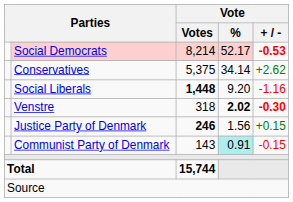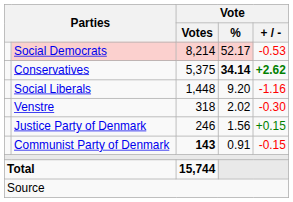(272, 51) bold -> (272, 51) normal
(236, 70) normal -> (236, 70) bold
(271, 70) normal -> (271, 70) bold
(200, 88) bold -> (200, 88) normal
(239, 107) bold -> (239, 107) normal
(272, 107) bold -> (272, 107) normal
(205, 126) bold -> (205, 126) normal
(205, 145) normal -> (205, 145) bold
(239, 145) paleturquoise background -> (239, 145) no background
